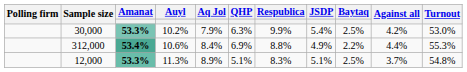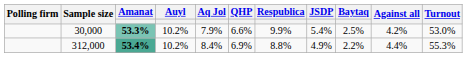(241, 31) 6.3% -> (241, 31) 6.6%
(175, 46) 10.6% -> (175, 46) 10.2%
- row: (88, 60)
